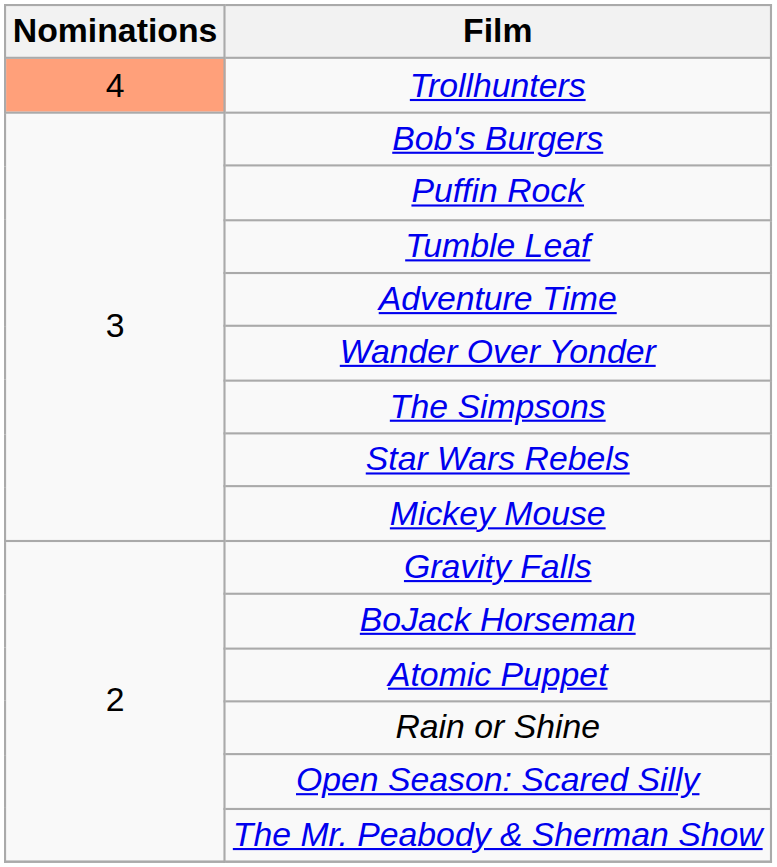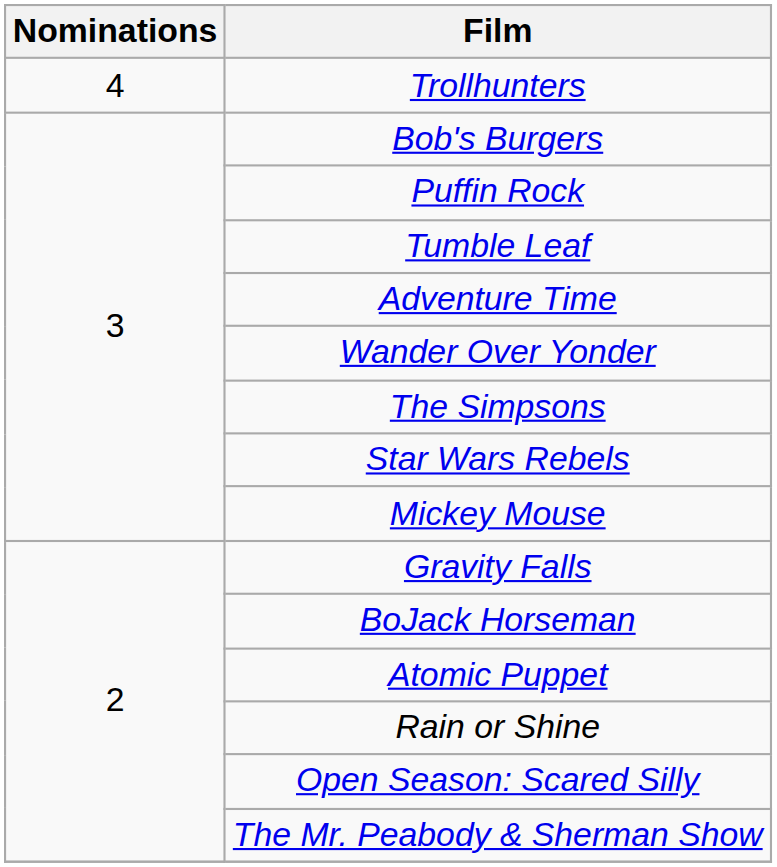(115, 84) lightsalmon background -> (115, 84) no background
